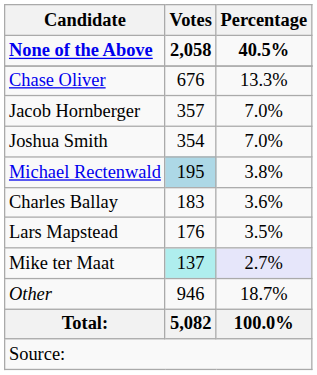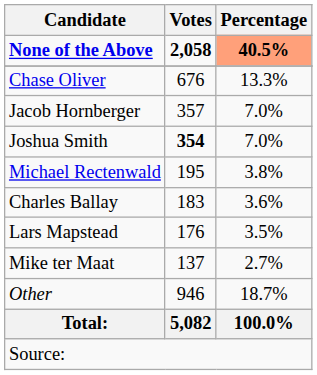(264, 50) no background -> (264, 50) lightsalmon background
(191, 141) normal -> (191, 141) bold
(191, 172) lightblue background -> (191, 172) no background
(191, 263) paleturquoise background -> (191, 263) no background
(264, 263) lavender background -> (264, 263) no background
